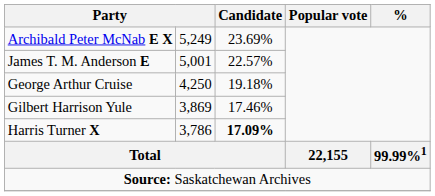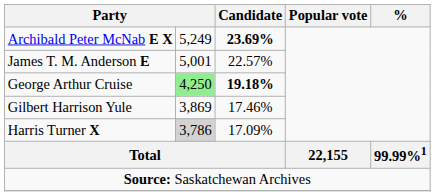(250, 38) normal -> (250, 38) bold
(195, 84) no background -> (195, 84) lightgreen background
(250, 84) normal -> (250, 84) bold
(195, 130) no background -> (195, 130) lightgrey background
(250, 130) bold -> (250, 130) normal
